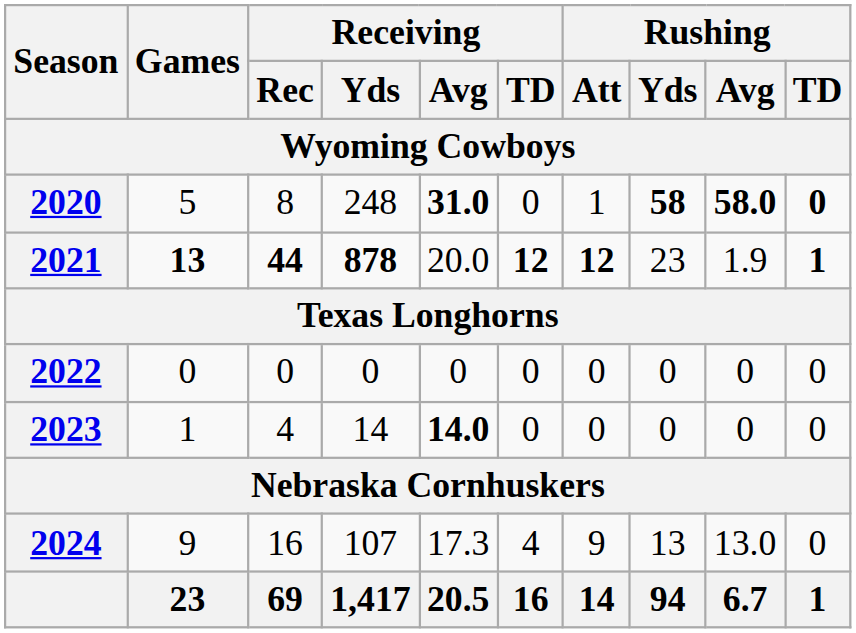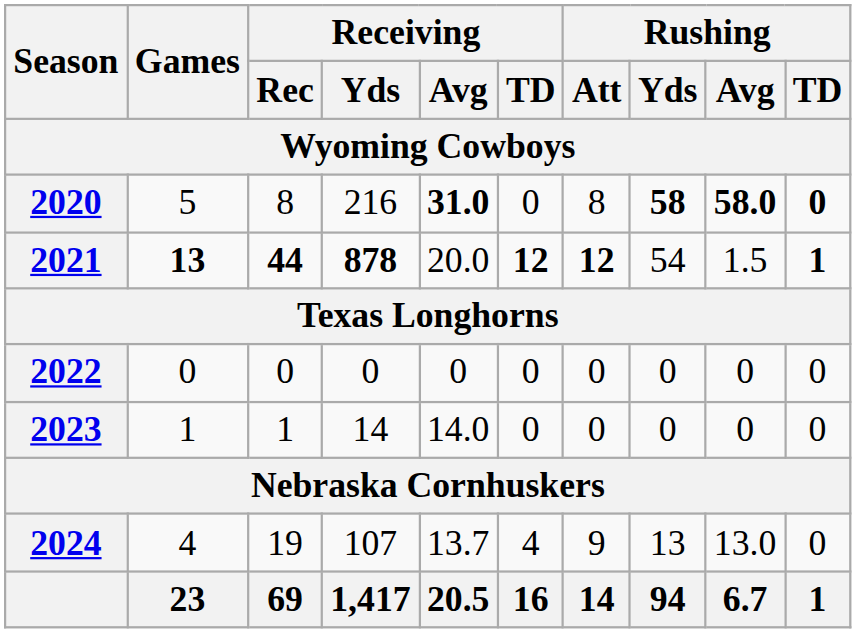(370, 202) 248 -> (370, 202) 216
(597, 202) 1 -> (597, 202) 8
(668, 259) 23 -> (668, 259) 54
(745, 259) 1.9 -> (745, 259) 1.5
(285, 428) 4 -> (285, 428) 1
(458, 428) bold -> (458, 428) normal
(187, 542) 9 -> (187, 542) 4
(285, 542) 16 -> (285, 542) 19
(458, 542) 17.3 -> (458, 542) 13.7
